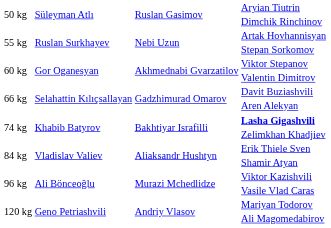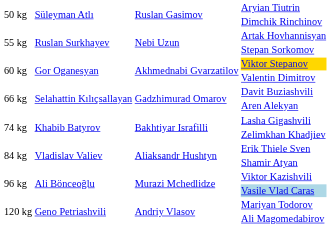(274, 64) no background -> (274, 64) gold background
(278, 120) bold -> (276, 120) normal
(278, 190) no background -> (278, 190) lightblue background
